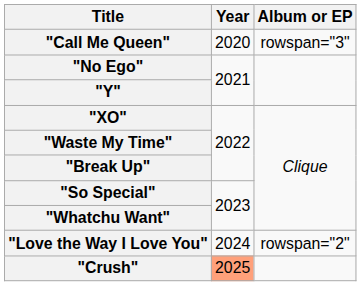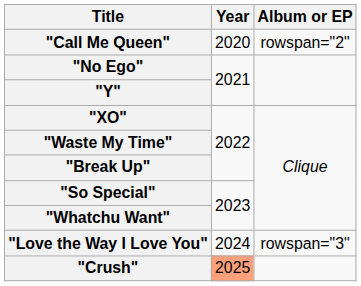(305, 42) rowspan="3" -> (305, 42) rowspan="2"
(305, 243) rowspan="2" -> (305, 243) rowspan="3"
